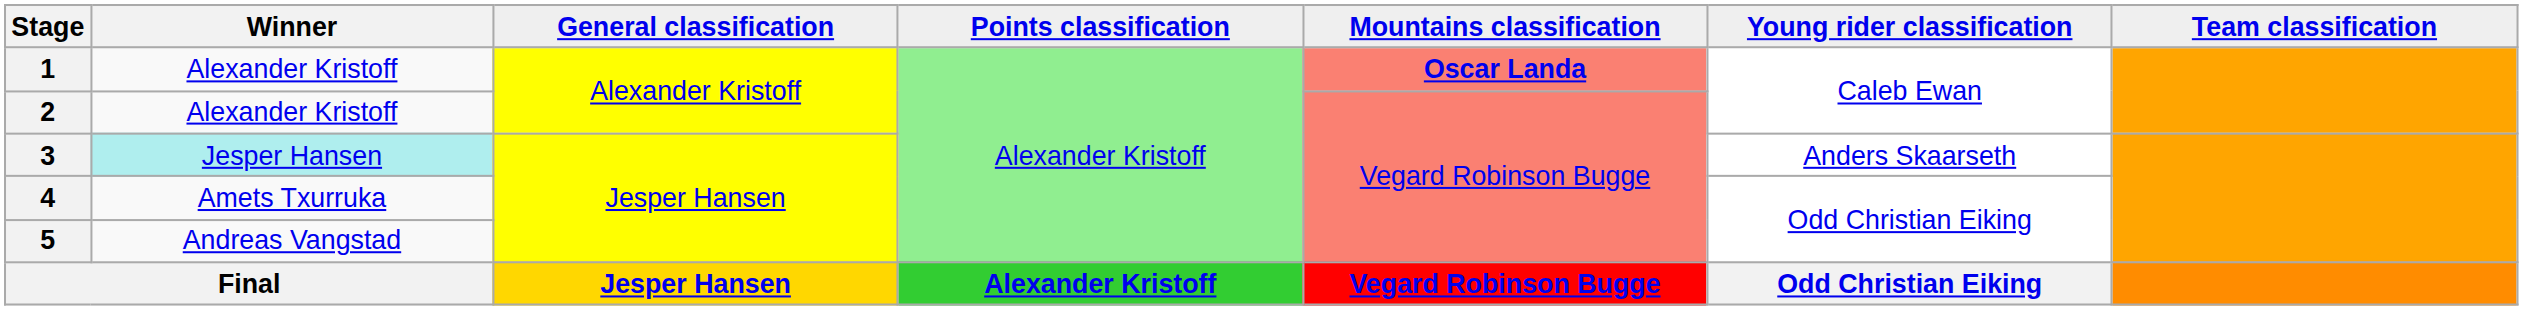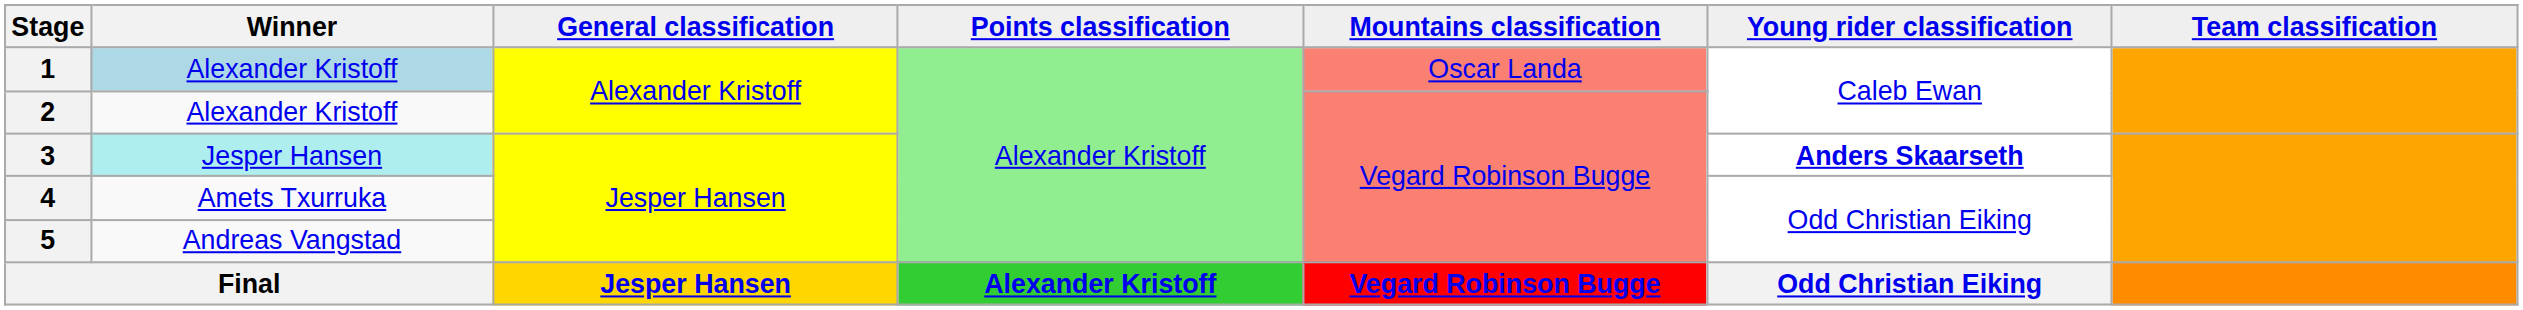(292, 70) no background -> (292, 70) lightblue background
(1505, 70) bold -> (1505, 70) normal
(1910, 155) normal -> (1910, 155) bold
